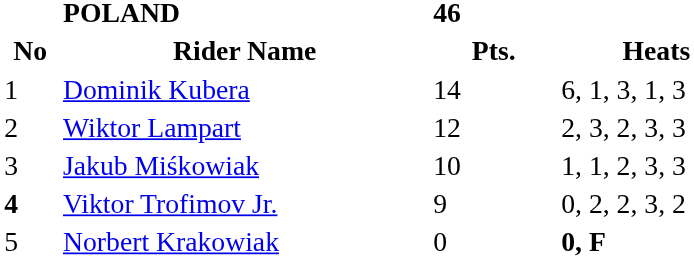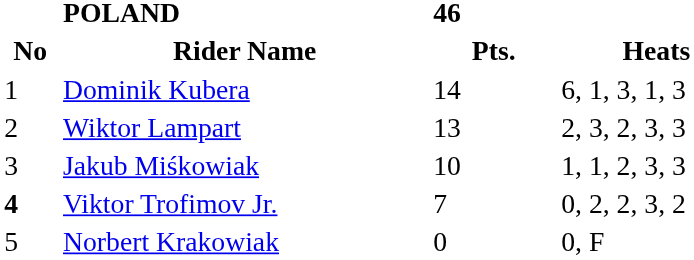(447, 127) 12 -> (447, 127) 13
(440, 203) 9 -> (440, 203) 7
(584, 241) bold -> (583, 241) normal
